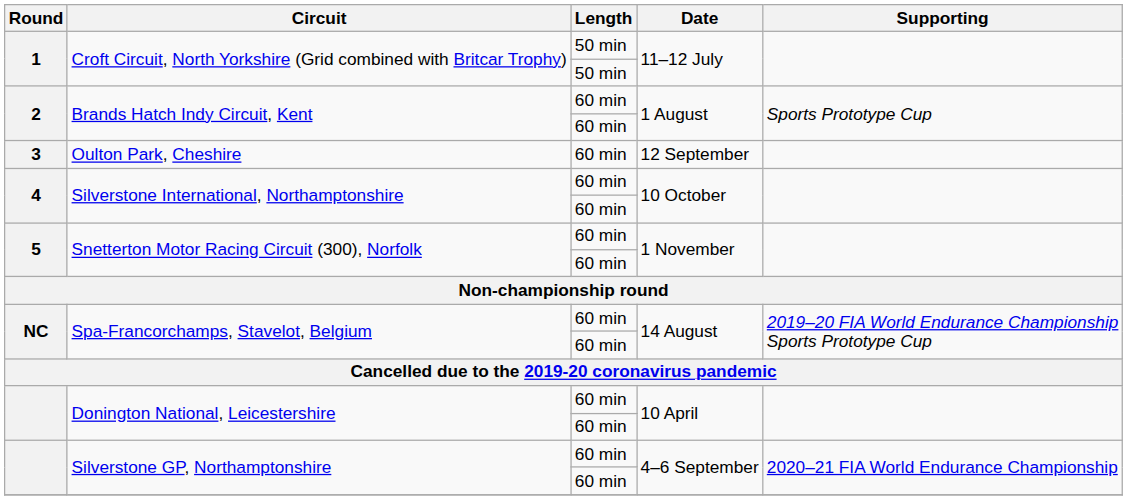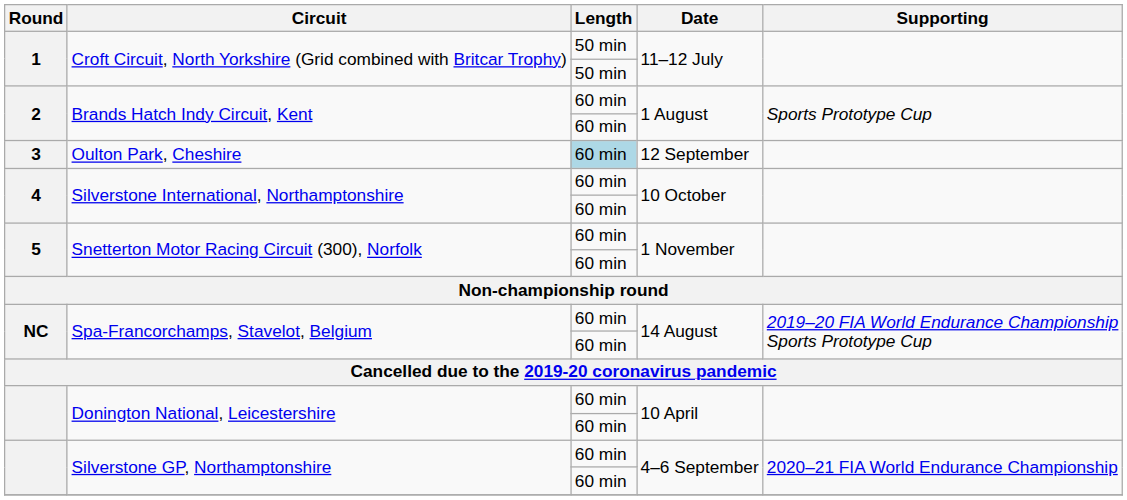(601, 154) no background -> (601, 154) lightblue background
